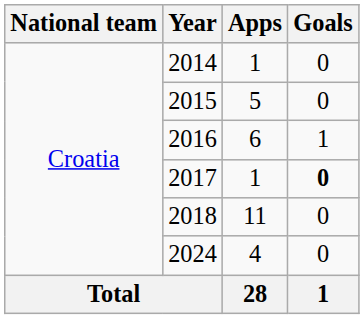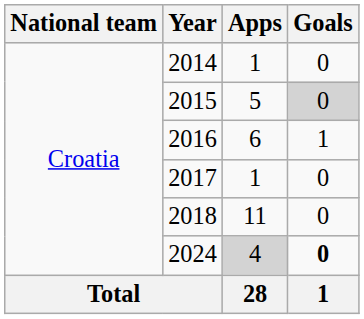(323, 100) no background -> (323, 100) lightgrey background
(323, 178) bold -> (323, 178) normal
(255, 255) no background -> (255, 255) lightgrey background
(323, 255) normal -> (323, 255) bold
